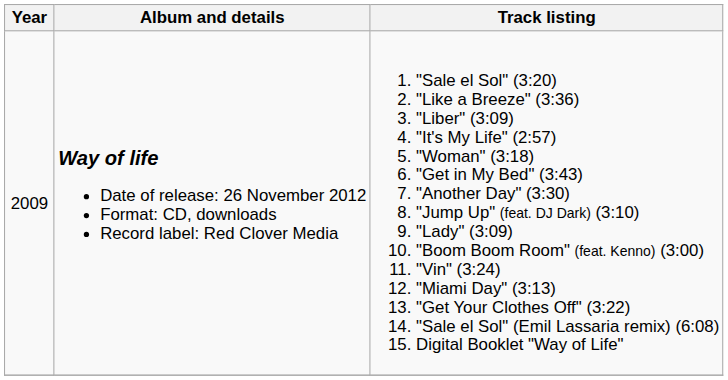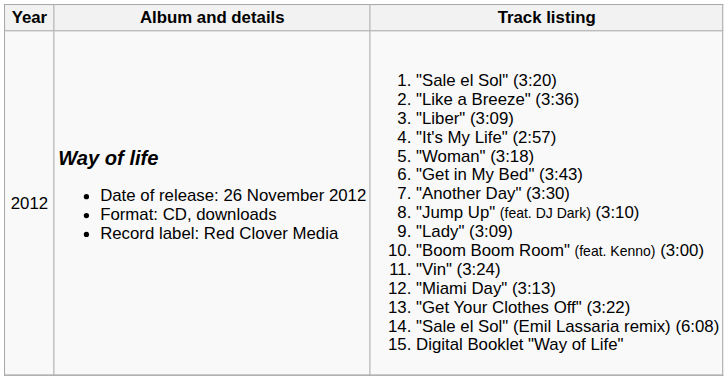(29, 203) 2009 -> (29, 203) 2012
